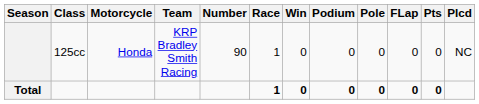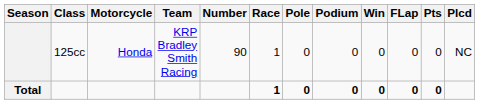columns swapped: (296, 13) <-> (373, 13)
